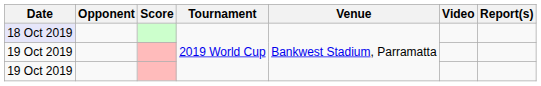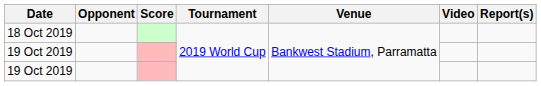(40, 33) lavender background -> (40, 33) no background
